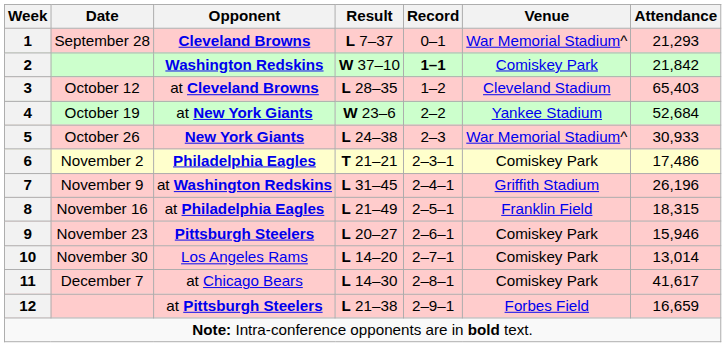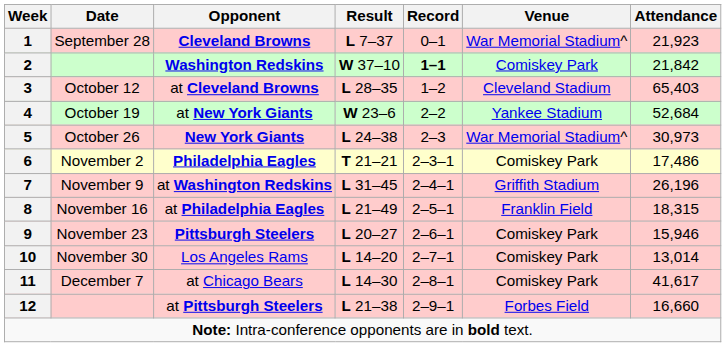(676, 40) 21,293 -> (676, 40) 21,923
(676, 137) 30,933 -> (676, 137) 30,973
(676, 305) 16,659 -> (676, 305) 16,660
